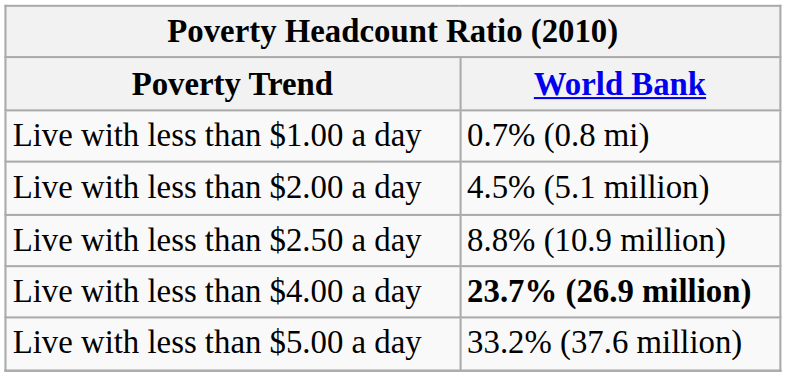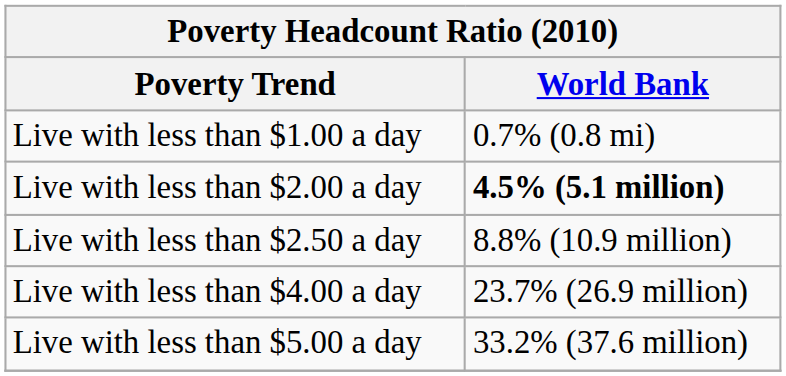(588, 187) normal -> (599, 187) bold
(609, 291) bold -> (610, 291) normal
